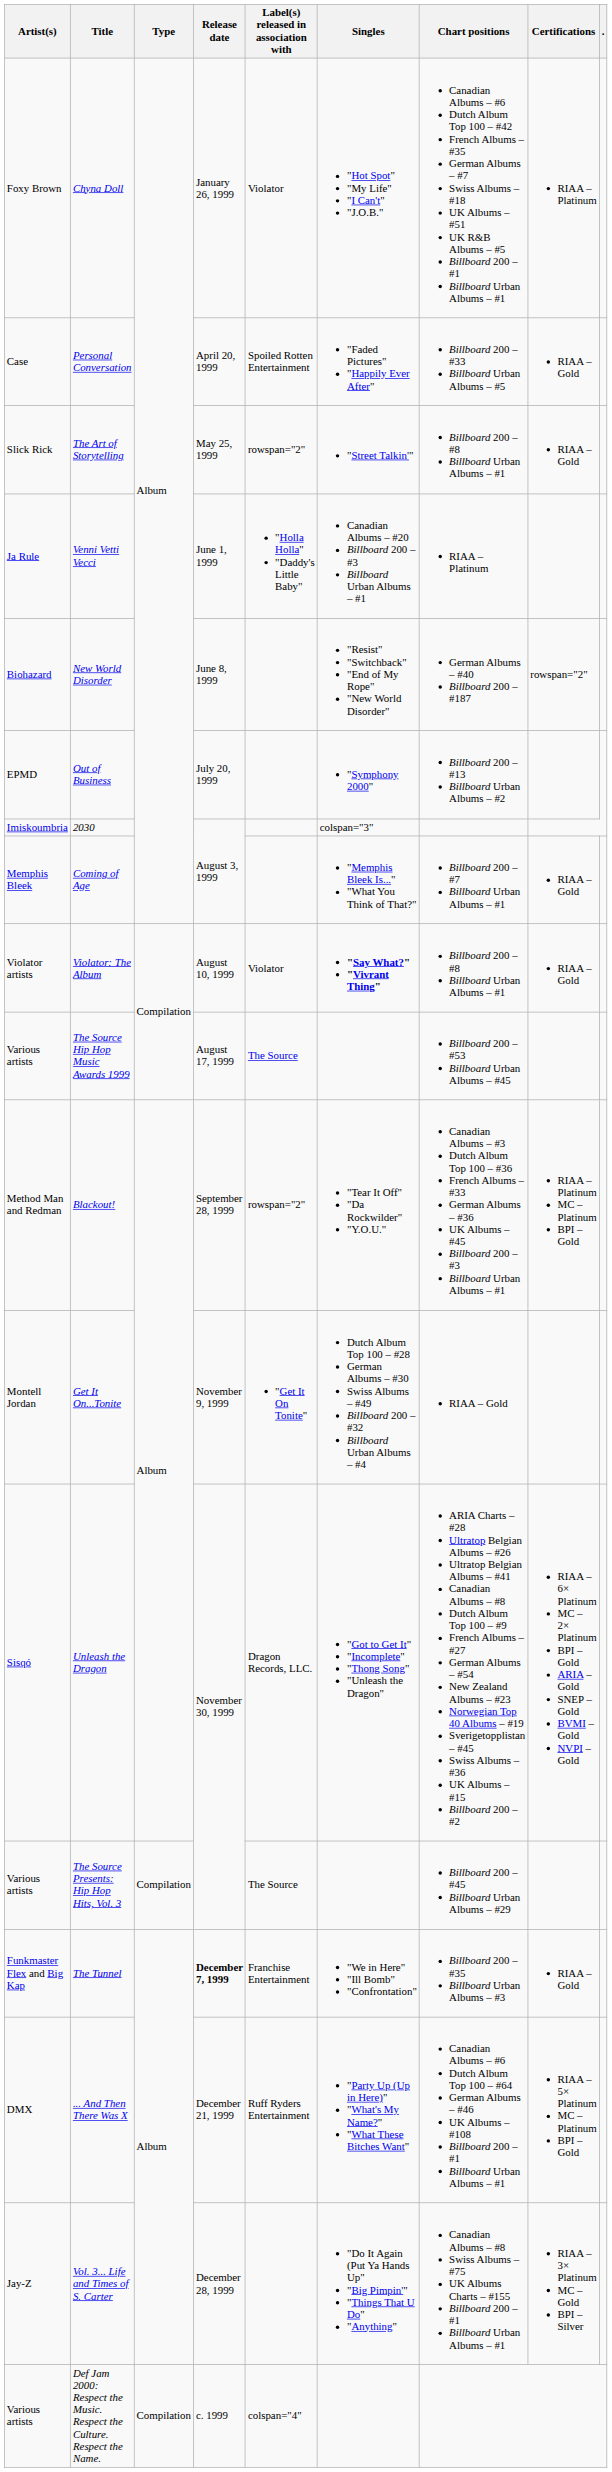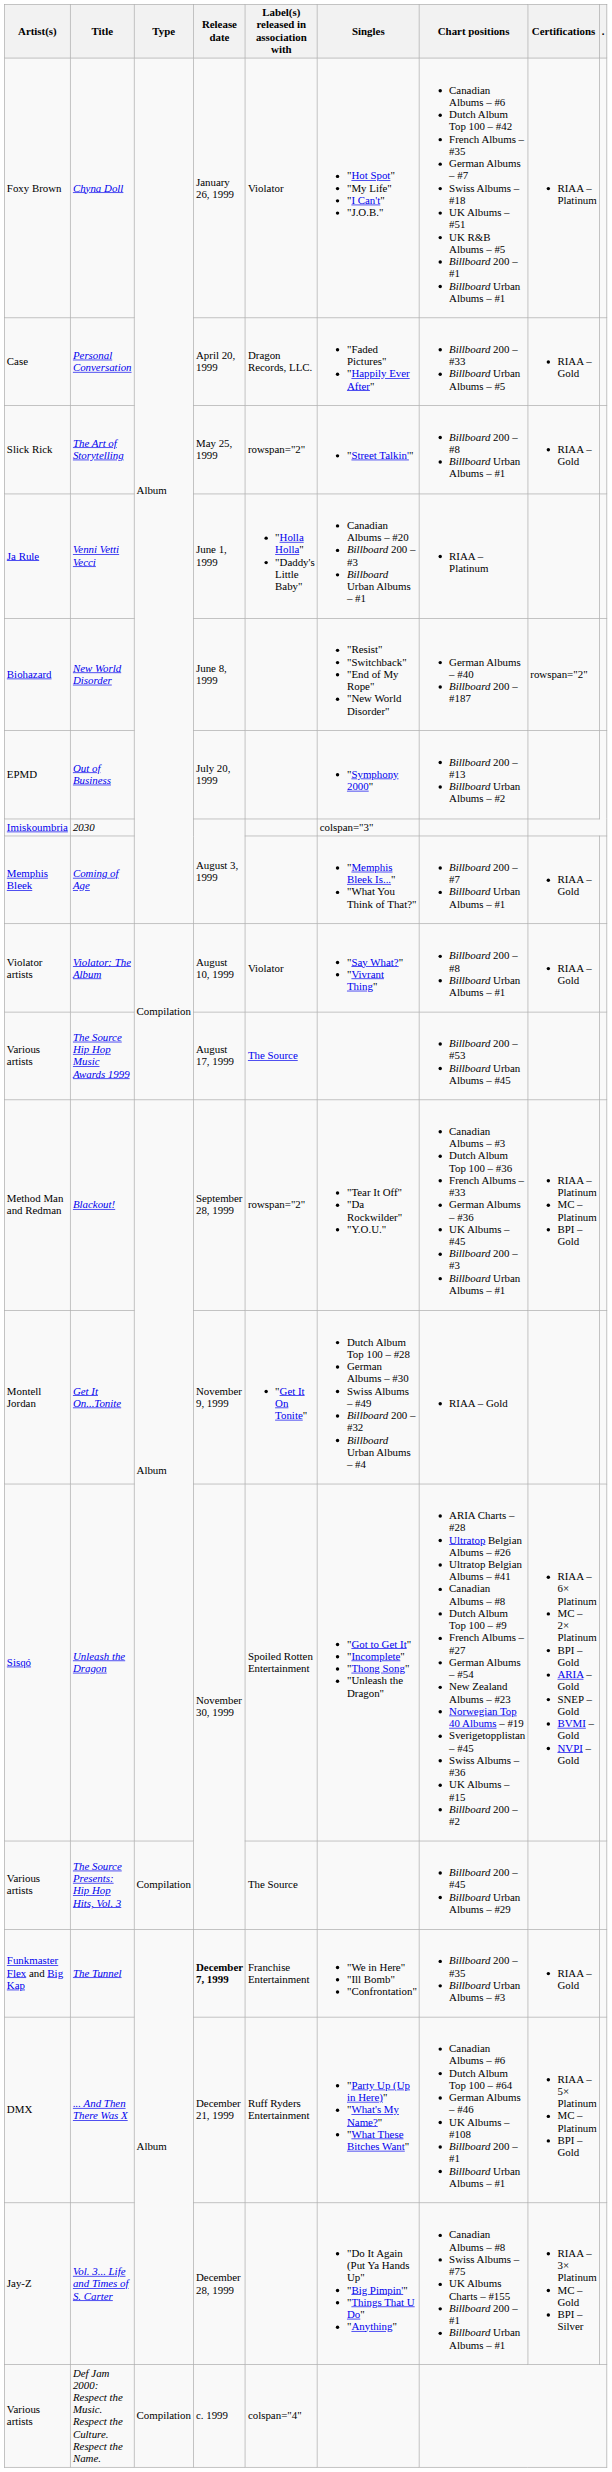(280, 361) Spoiled Rotten Entertainment -> (280, 361) Dragon Records, LLC.
(368, 974) bold -> (368, 974) normal
(280, 1662) Dragon Records, LLC. -> (280, 1662) Spoiled Rotten Entertainment
